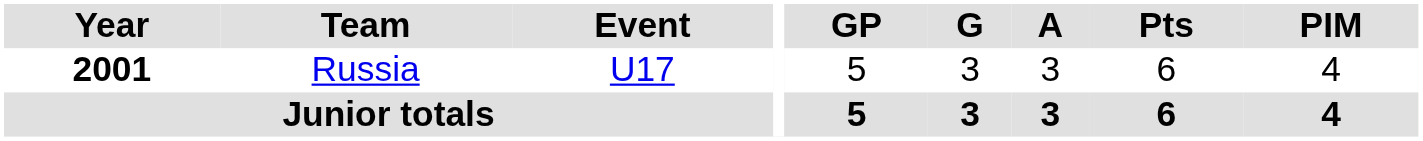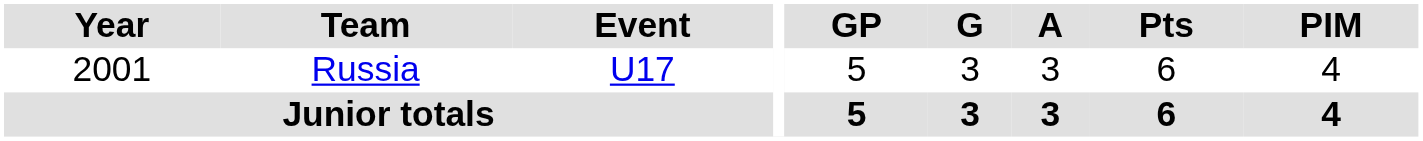(112, 69) bold -> (112, 69) normal
